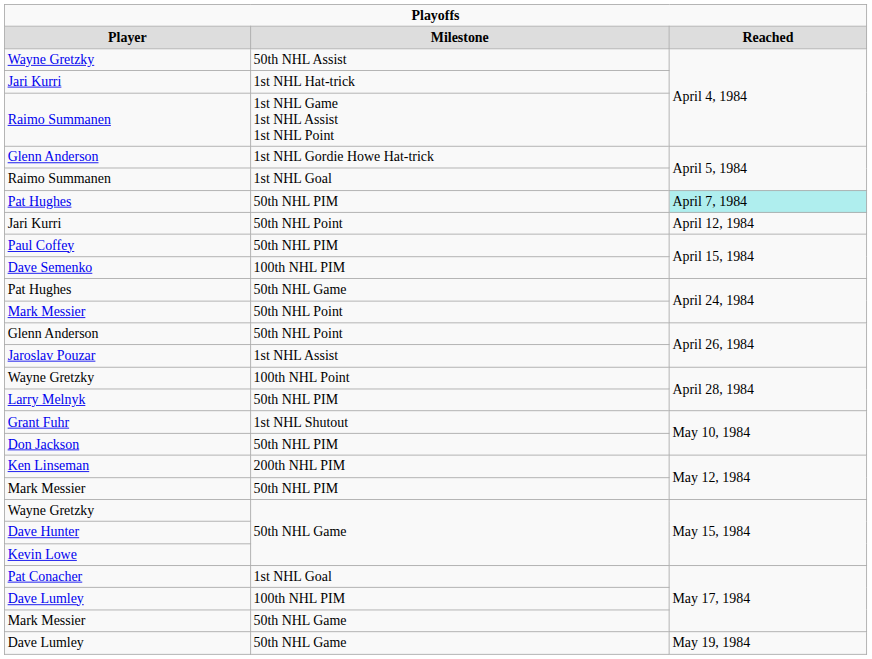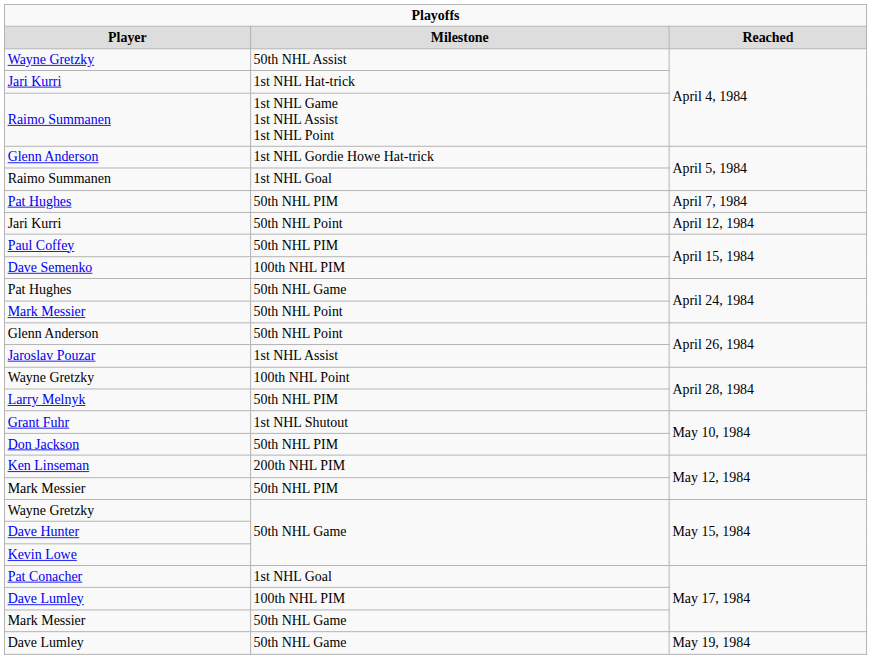(710, 201) paleturquoise background -> (710, 201) no background
